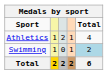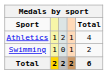(89, 50) lightblue background -> (89, 50) no background
